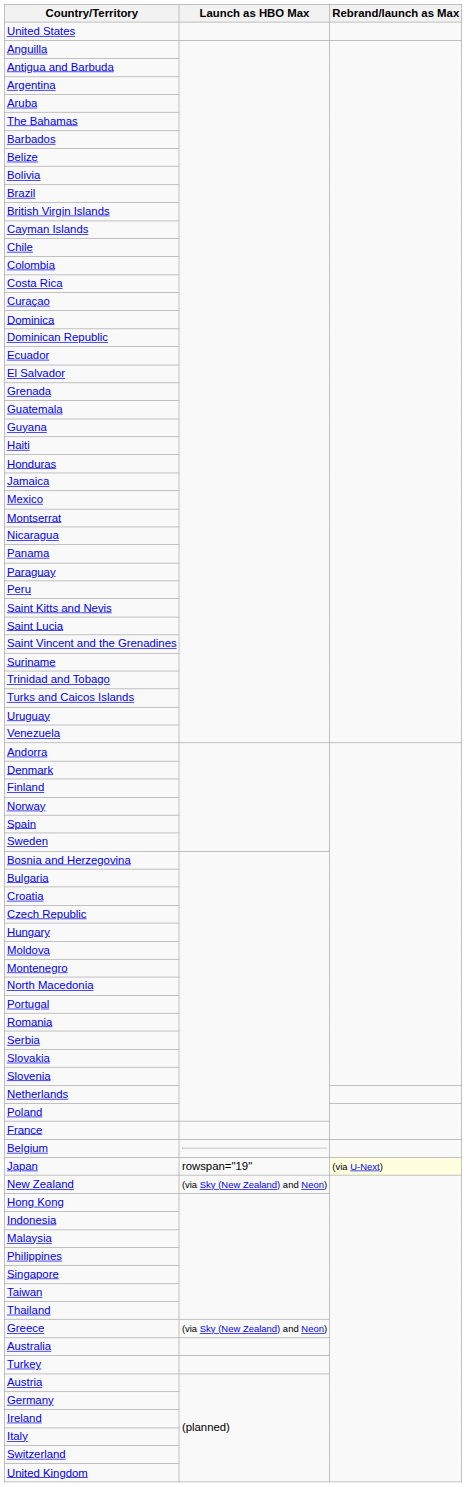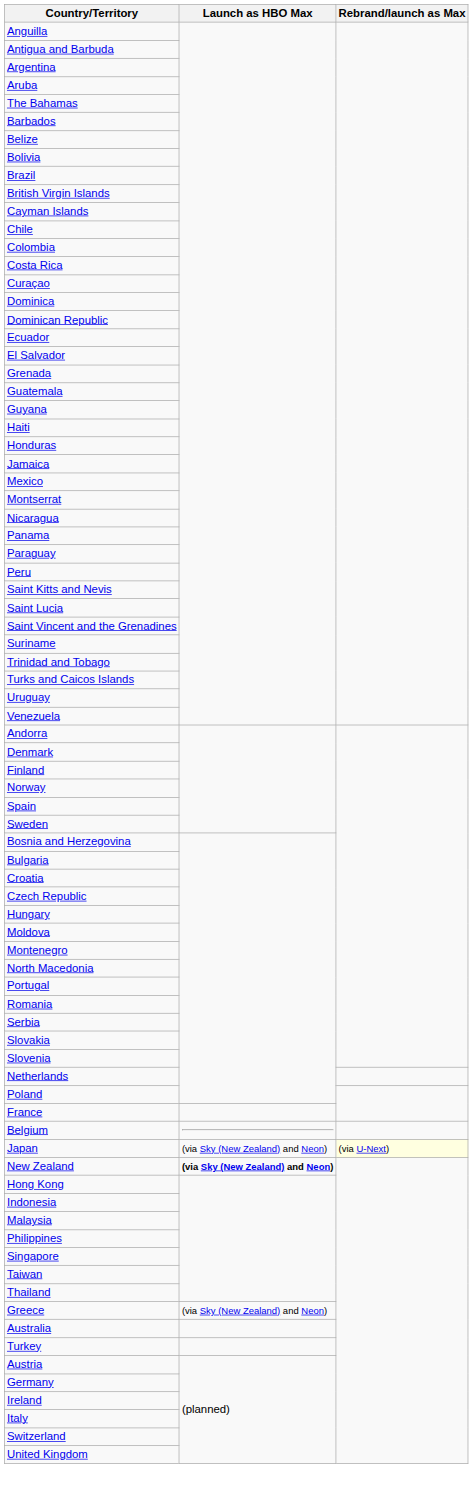- row: (41, 31)
(217, 1166) rowspan="19" -> (254, 1149) (via Sky (New Zealand) and Neon)
(254, 1185) normal -> (258, 1166) bold
